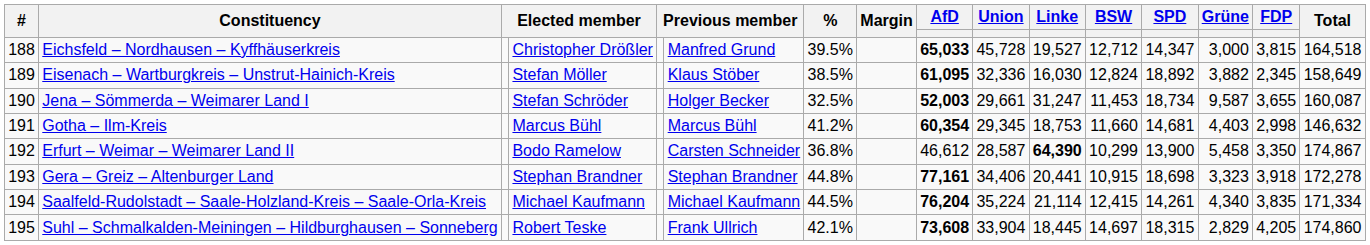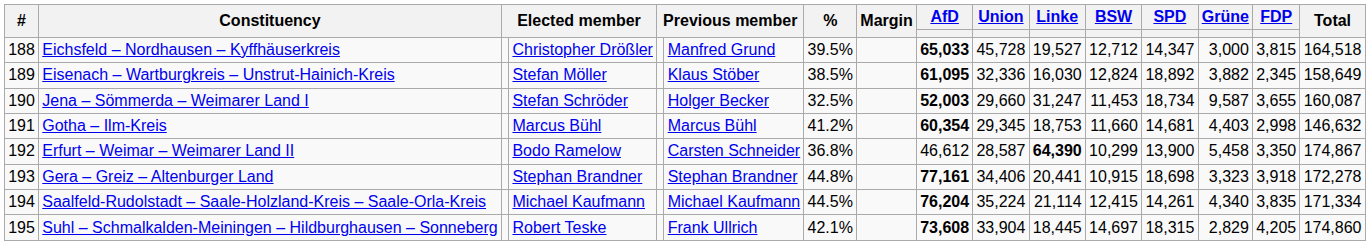(1001, 100) 29,661 -> (1001, 100) 29,660
